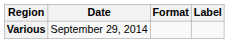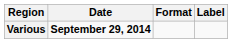(99, 30) normal -> (101, 30) bold
